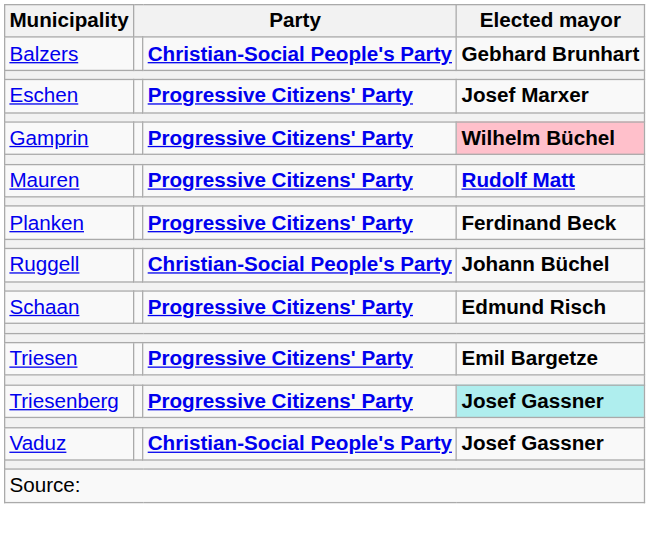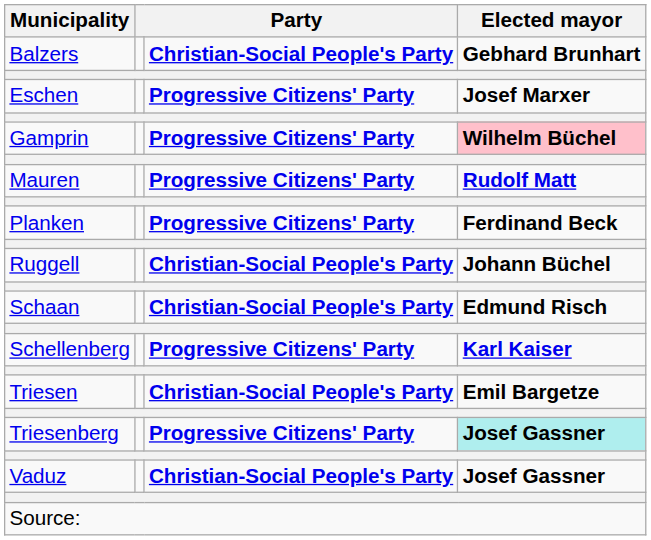(280, 307) Progressive Citizens' Party -> (301, 307) Christian-Social People's Party
+ row: (70, 349)
(280, 358) Progressive Citizens' Party -> (301, 391) Christian-Social People's Party
